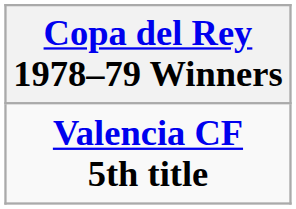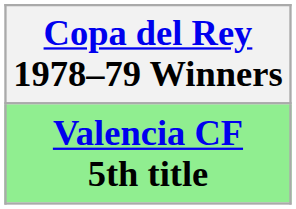(148, 152) no background -> (148, 152) lightgreen background
